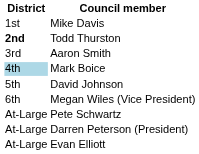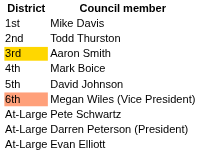(15, 38) bold -> (14, 38) normal
(13, 53) no background -> (13, 53) gold background
(13, 69) lightblue background -> (13, 69) no background
(13, 99) no background -> (13, 99) lightsalmon background
